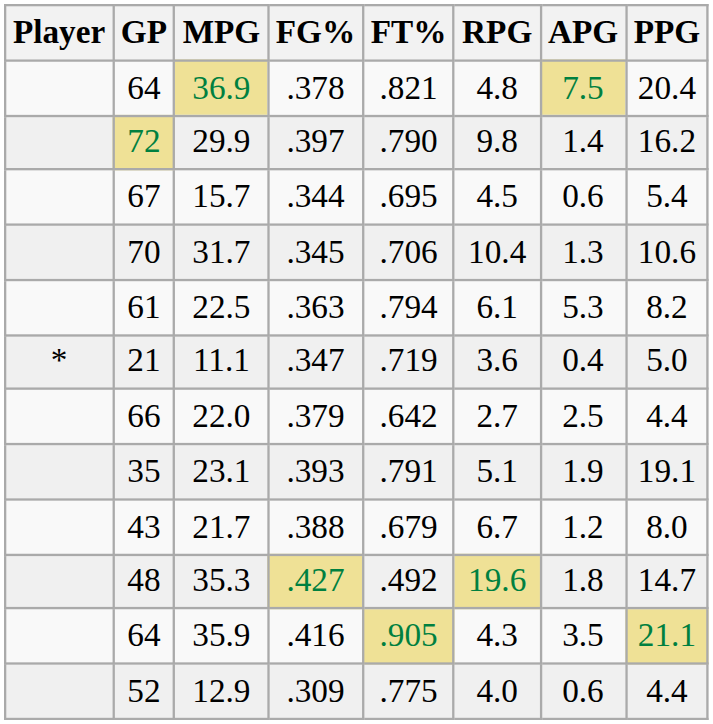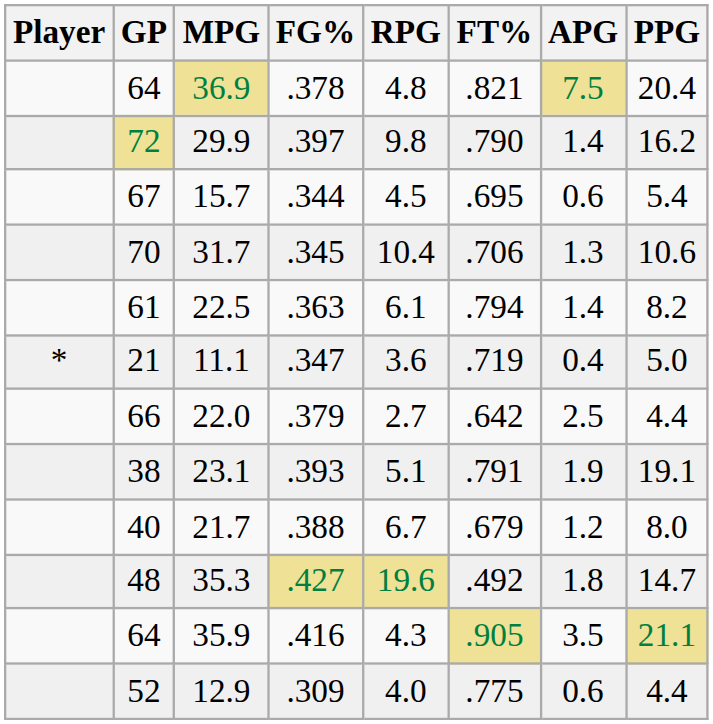columns swapped: (409, 32) <-> (497, 32)
(583, 306) 5.3 -> (583, 306) 1.4
(144, 471) 35 -> (144, 471) 38
(144, 526) 43 -> (144, 526) 40
